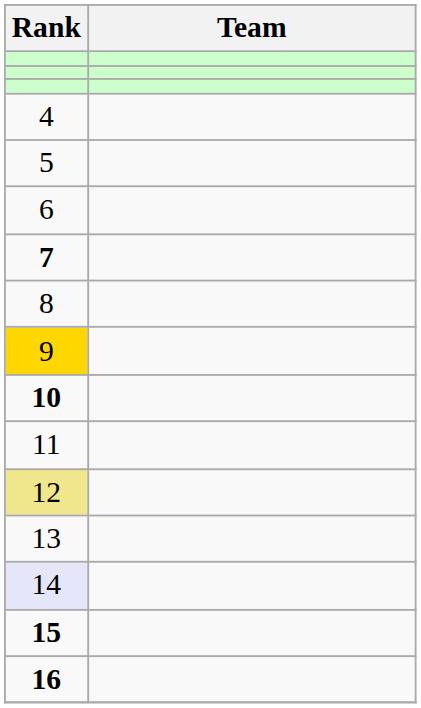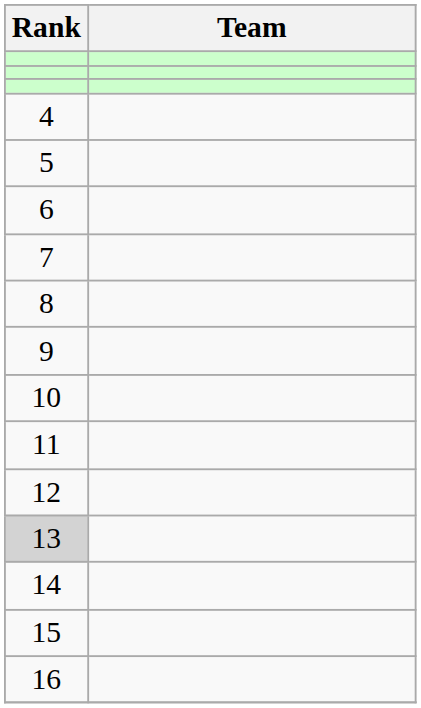(46, 256) bold -> (46, 256) normal
(46, 350) gold background -> (46, 350) no background
(46, 397) bold -> (46, 397) normal
(46, 491) khaki background -> (46, 491) no background
(46, 538) no background -> (46, 538) lightgrey background
(46, 585) lavender background -> (46, 585) no background
(46, 632) bold -> (46, 632) normal
(46, 679) bold -> (46, 679) normal
